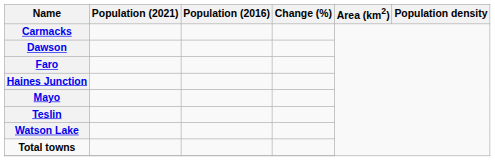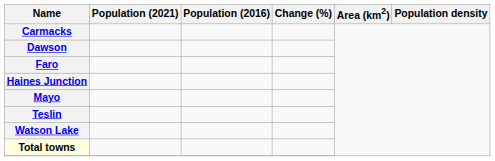(47, 147) no background -> (47, 147) lightyellow background
